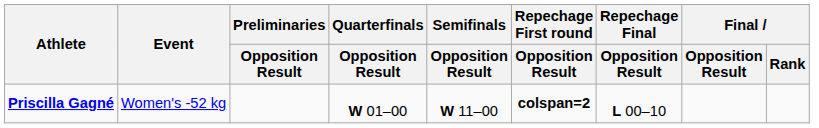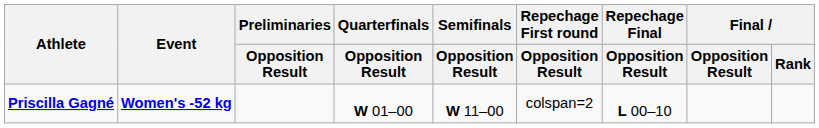(174, 104) normal -> (176, 104) bold
(554, 104) bold -> (560, 104) normal
